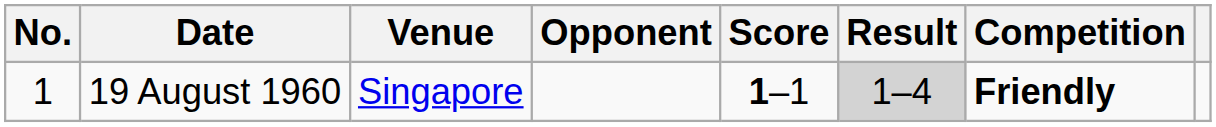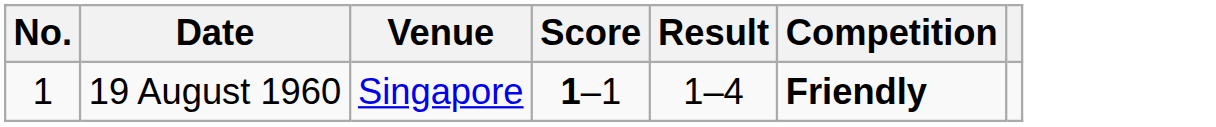- column: (626, 33)
(902, 90) lightgrey background -> (713, 90) no background
